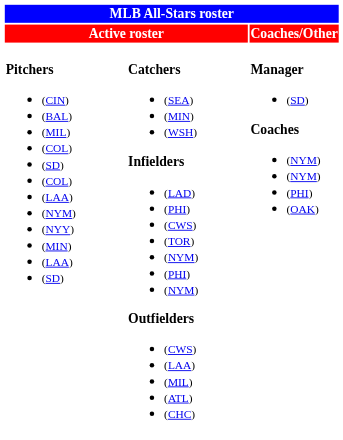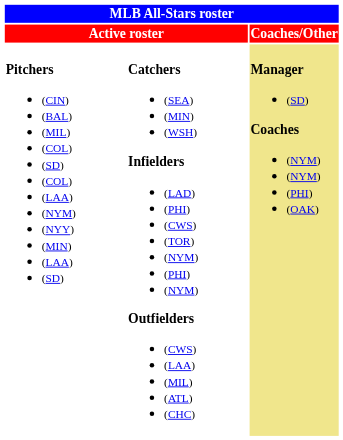(294, 139) no background -> (294, 139) khaki background
